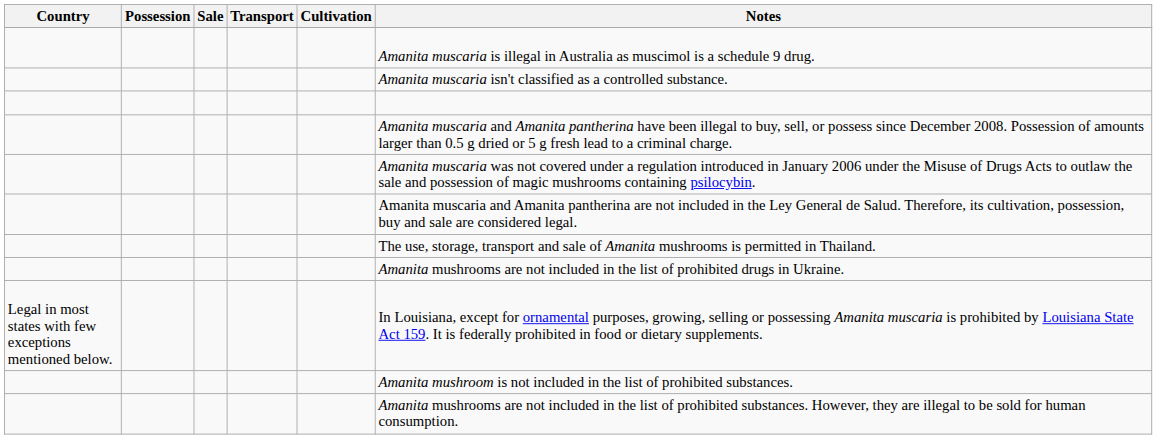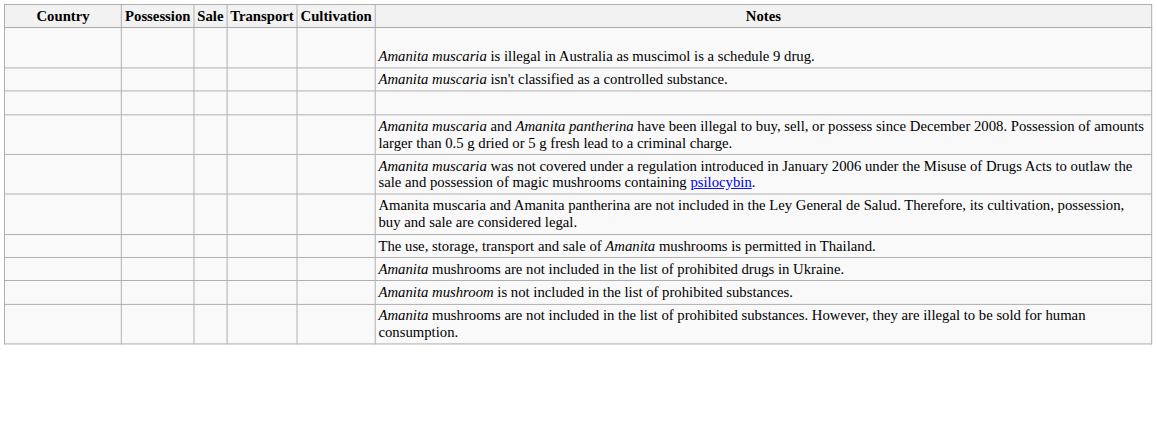- row: (60, 333)
